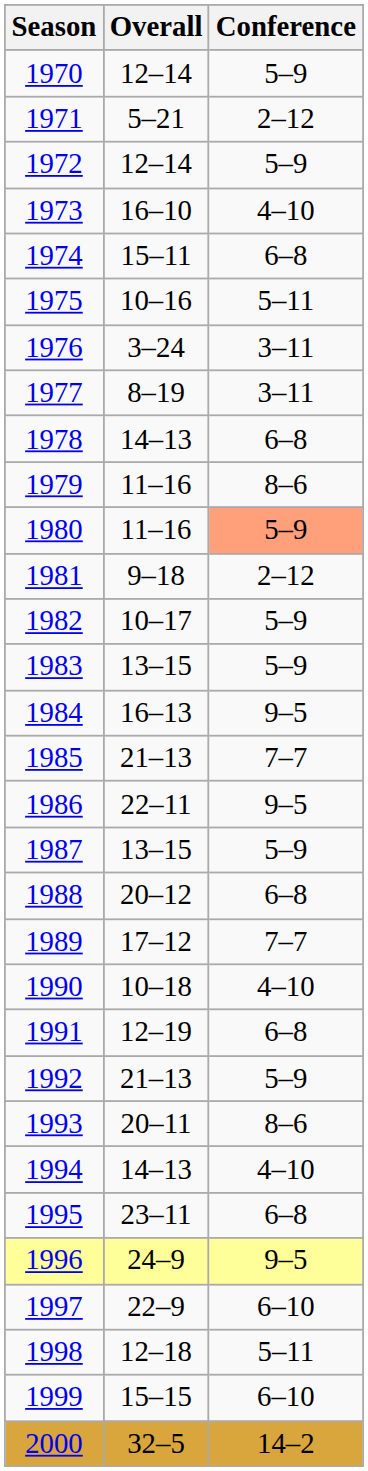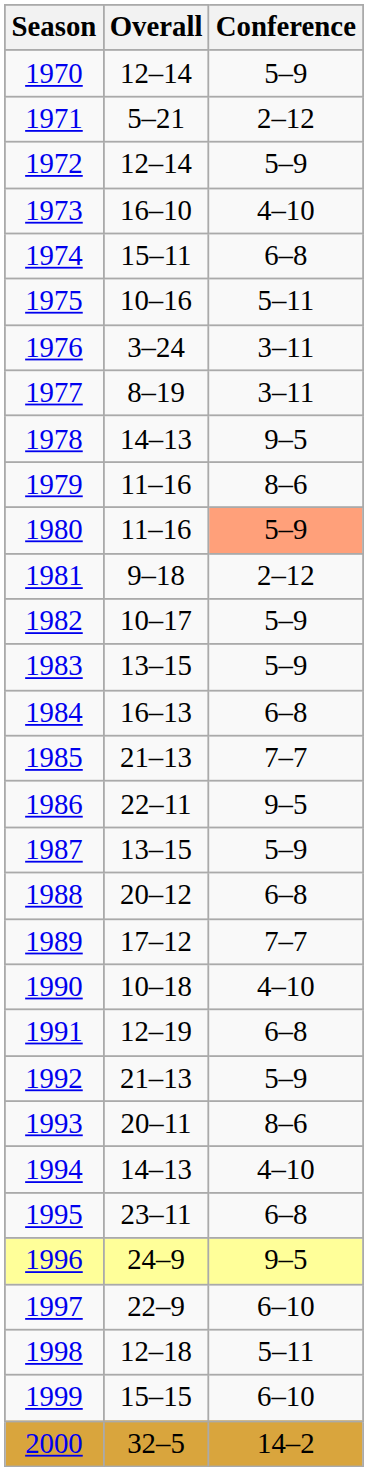(286, 438) 6–8 -> (286, 438) 9–5
(286, 712) 9–5 -> (286, 712) 6–8
